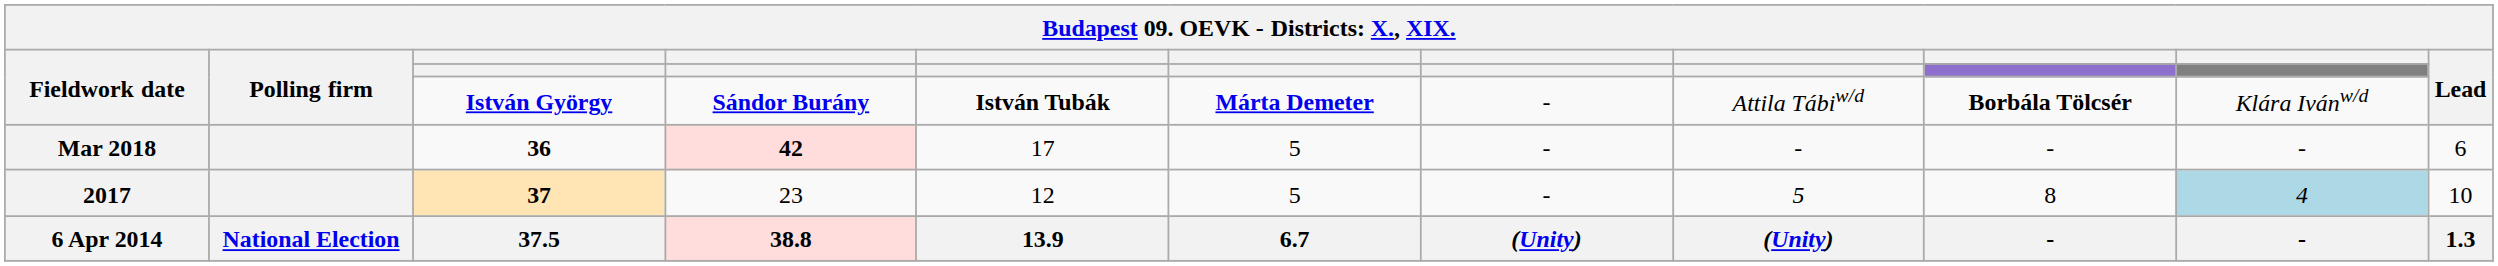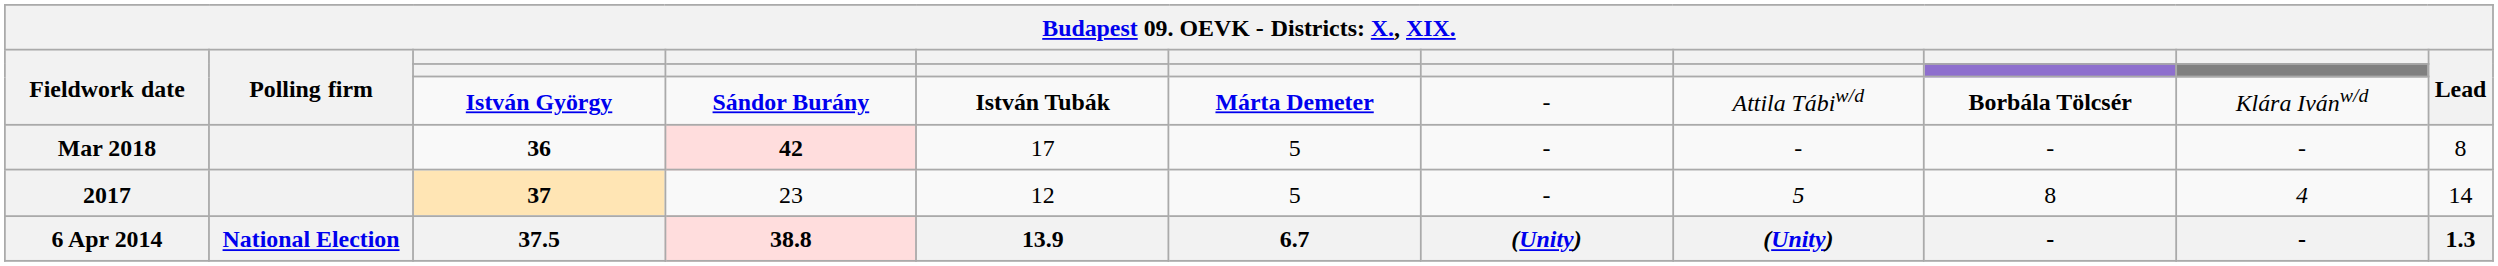(2461, 148) 6 -> (2461, 148) 8
(2302, 192) lightblue background -> (2302, 192) no background
(2461, 194) 10 -> (2461, 194) 14
